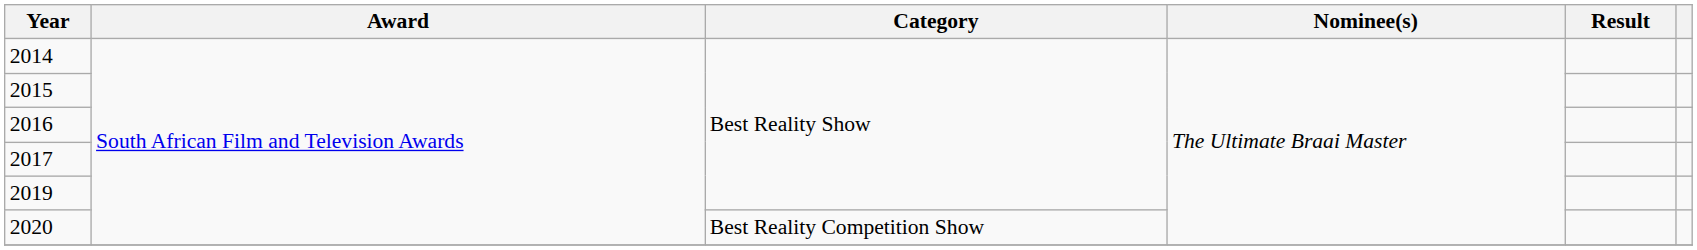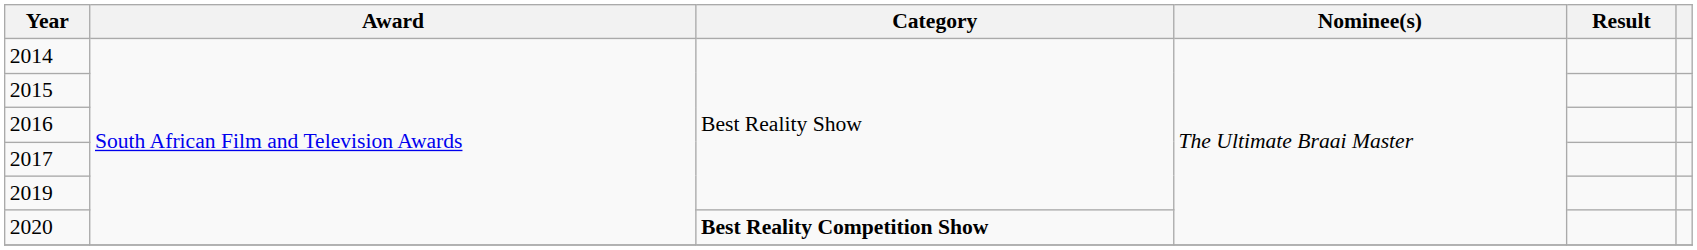(847, 227) normal -> (845, 227) bold
